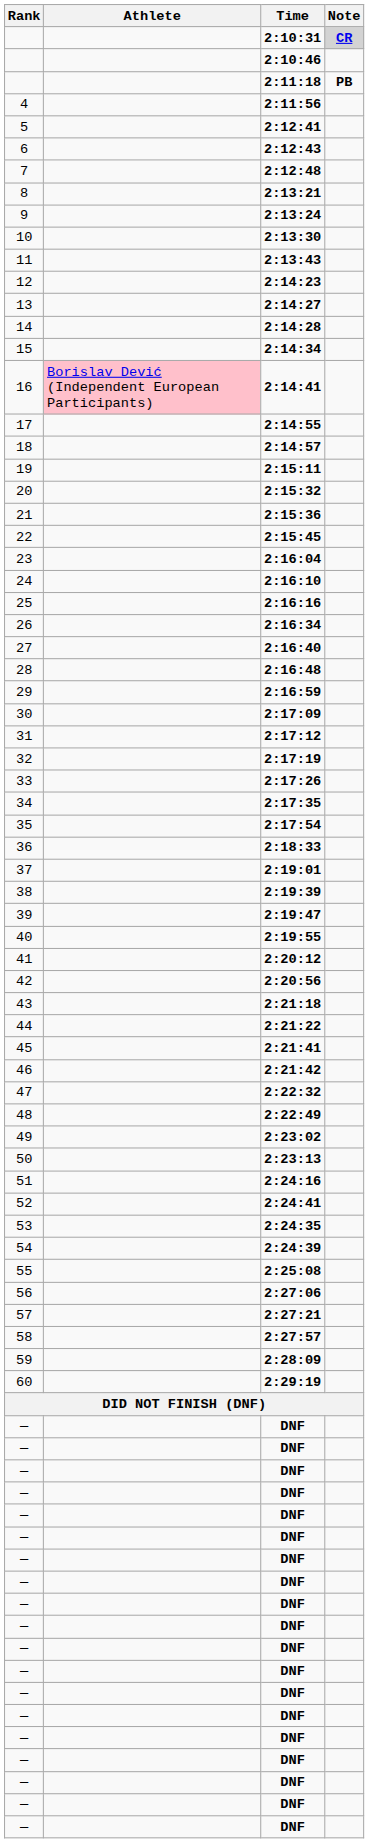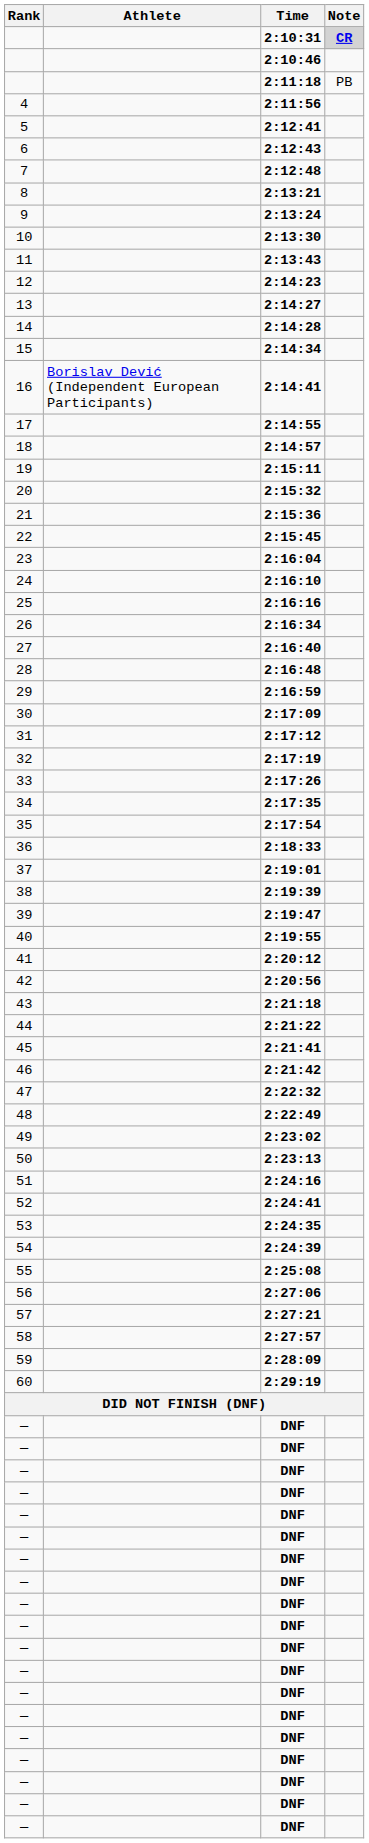(344, 82) bold -> (344, 82) normal
(133, 387) pink background -> (133, 387) no background
